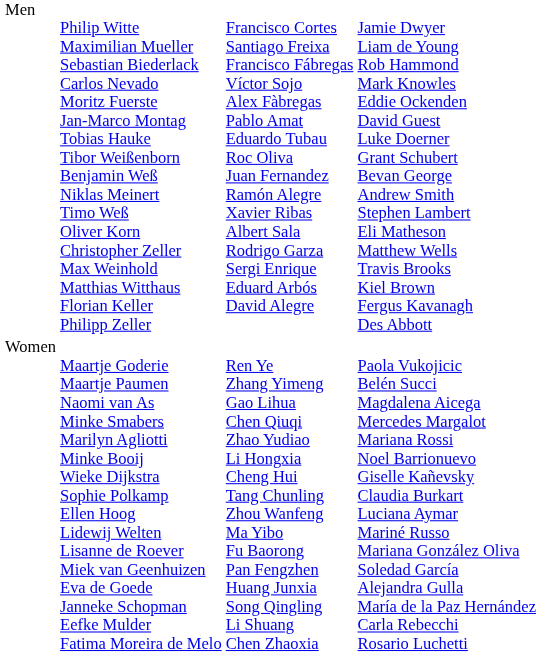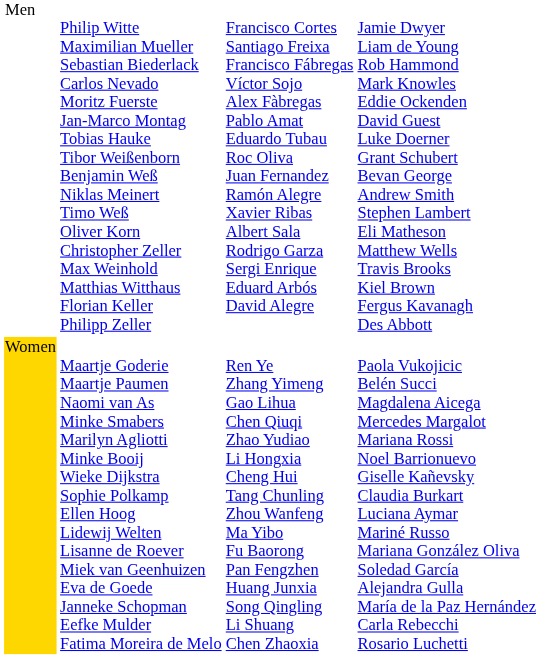(31, 347) no background -> (31, 347) gold background
